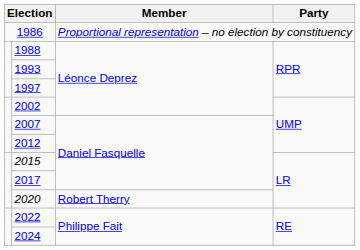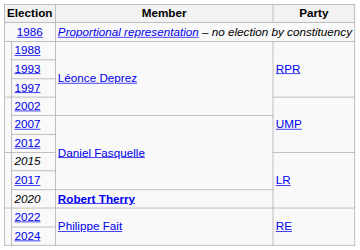(94, 198) normal -> (96, 198) bold
